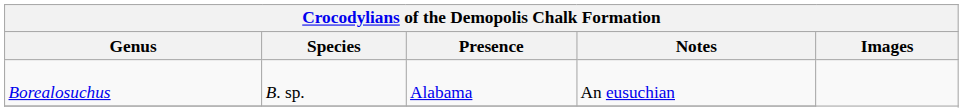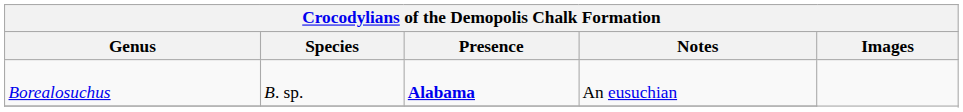(441, 92) normal -> (441, 92) bold
